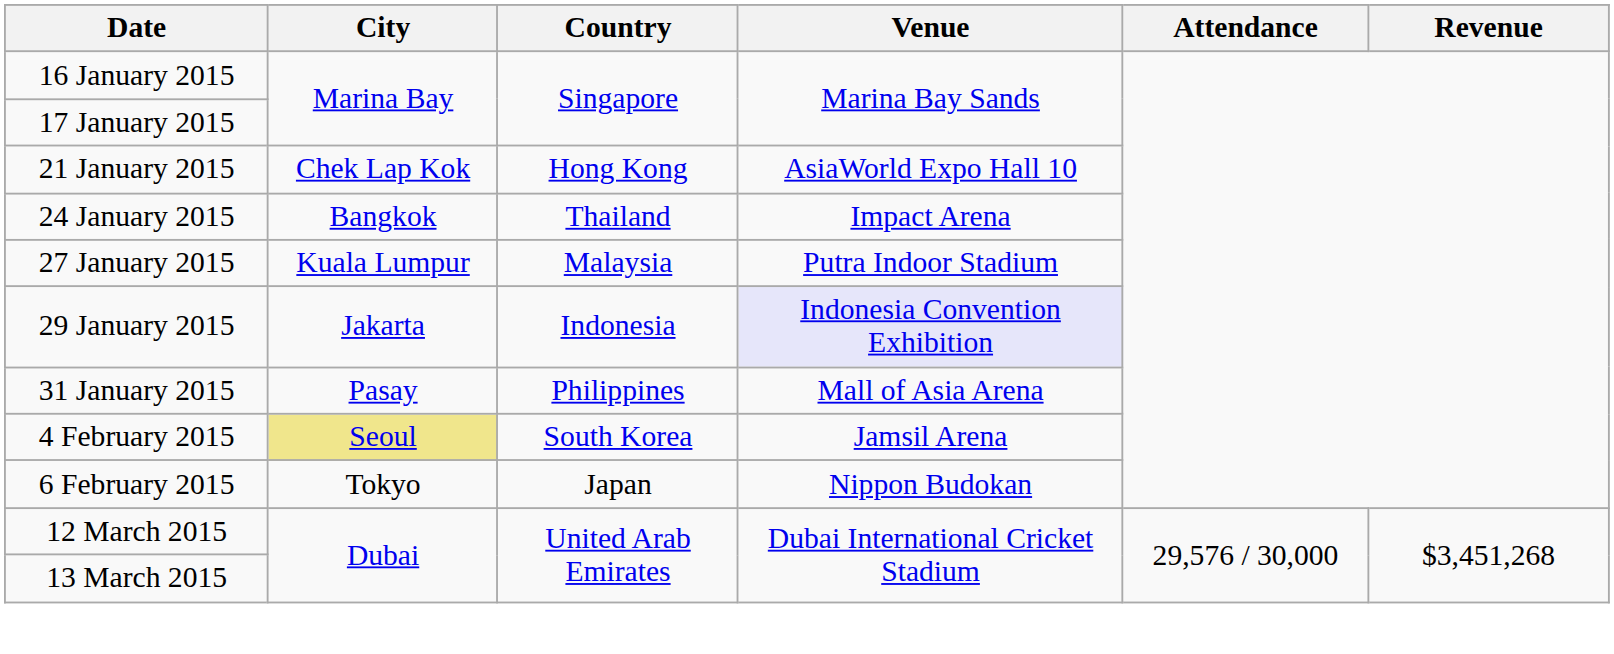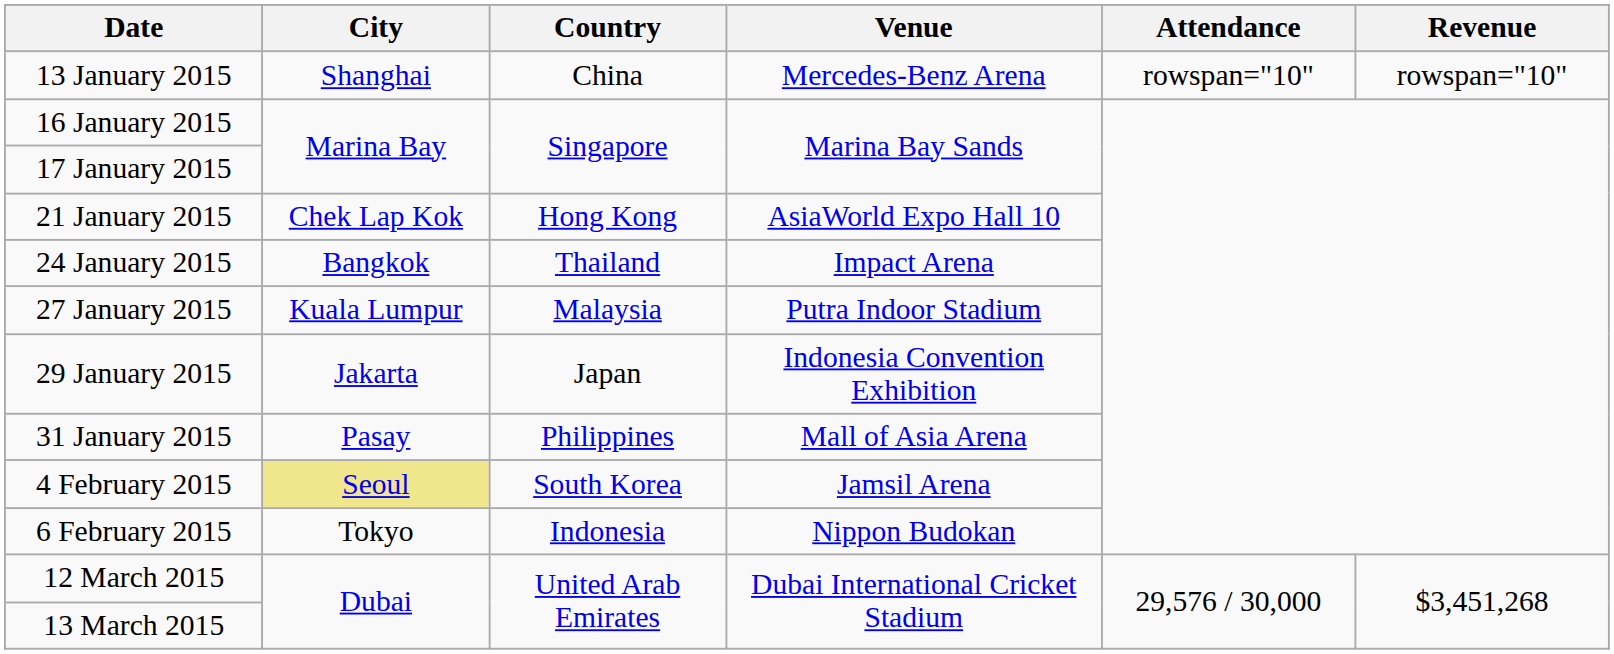+ row: (134, 74)
(618, 326) Indonesia -> (608, 373) Japan
(931, 326) lavender background -> (914, 373) no background
(618, 483) Japan -> (608, 530) Indonesia
